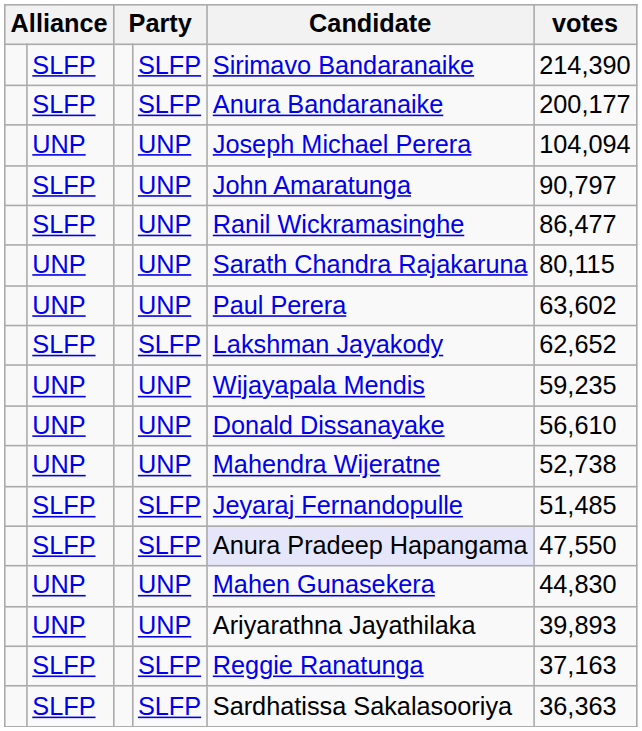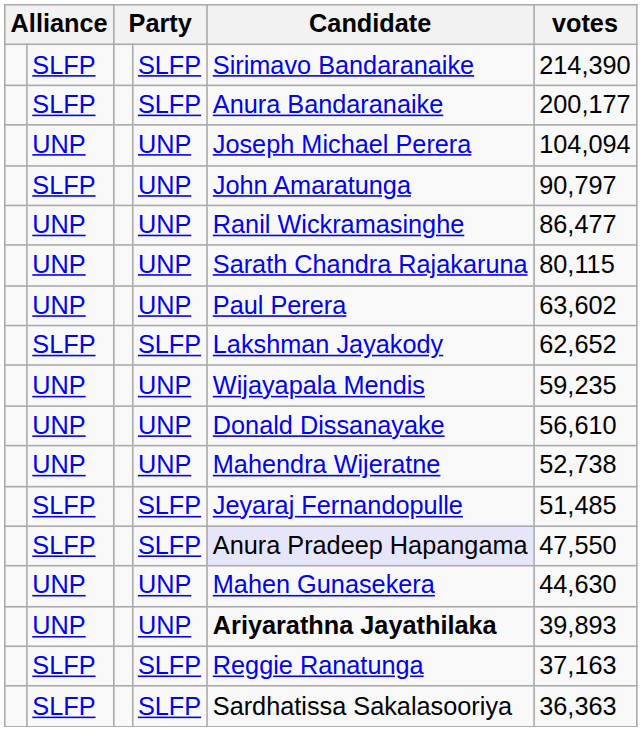(64, 225) SLFP -> (59, 225) UNP
(578, 585) 44,830 -> (578, 585) 44,630
(344, 625) normal -> (355, 625) bold
